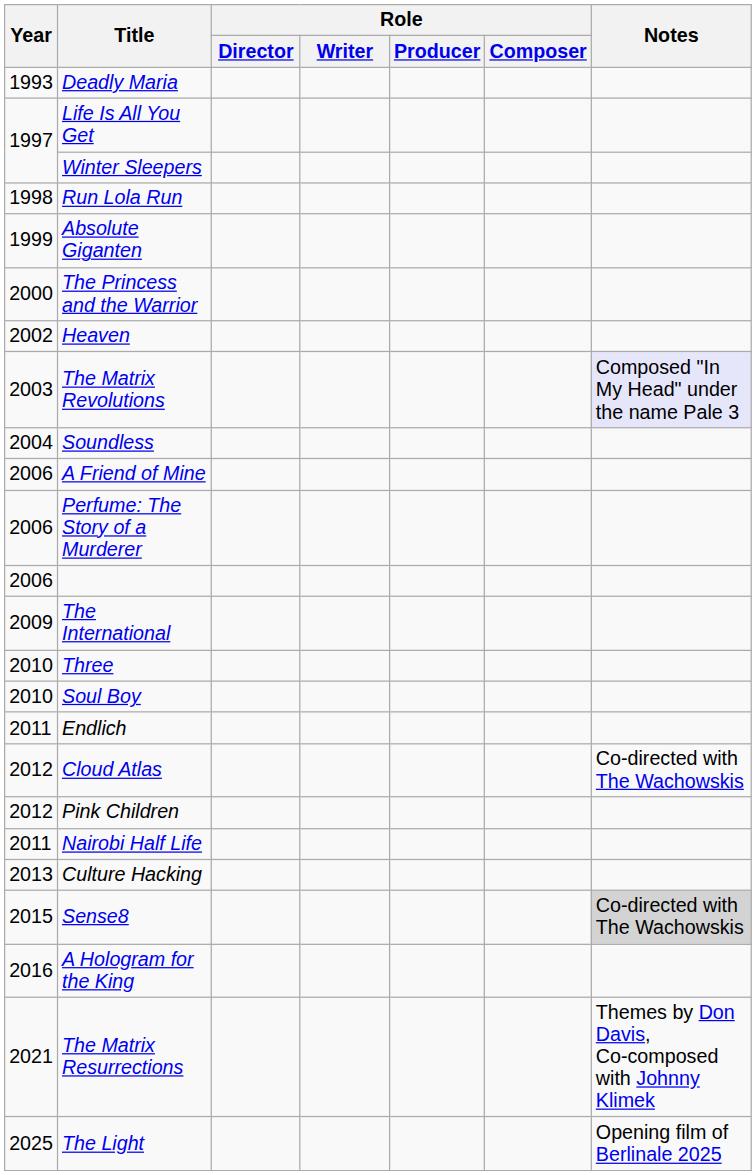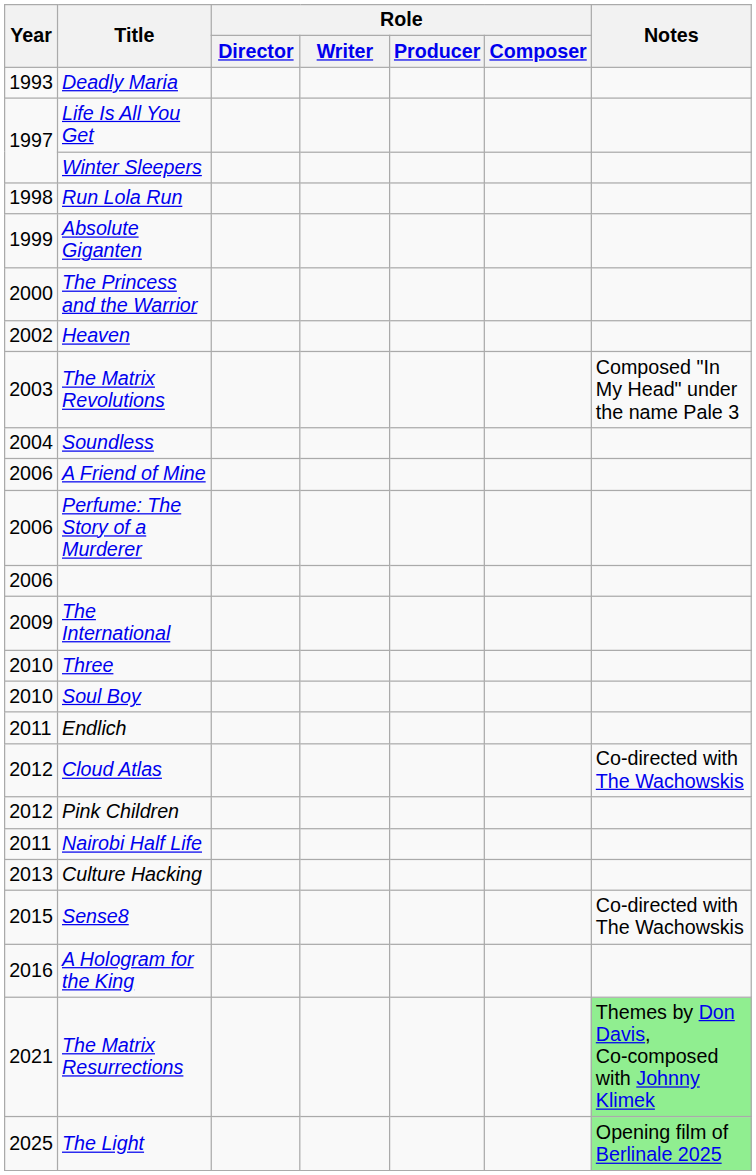(667, 389) lavender background -> (667, 389) no background
(670, 917) lightgrey background -> (670, 917) no background
(665, 1056) no background -> (665, 1056) lightgreen background
(662, 1143) no background -> (662, 1143) lightgreen background
